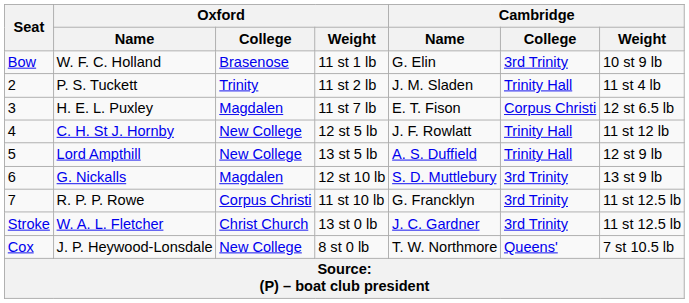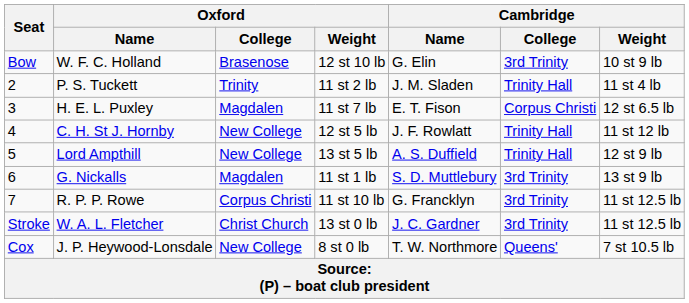(347, 62) 11 st 1 lb -> (352, 62) 12 st 10 lb
(352, 177) 12 st 10 lb -> (347, 177) 11 st 1 lb
